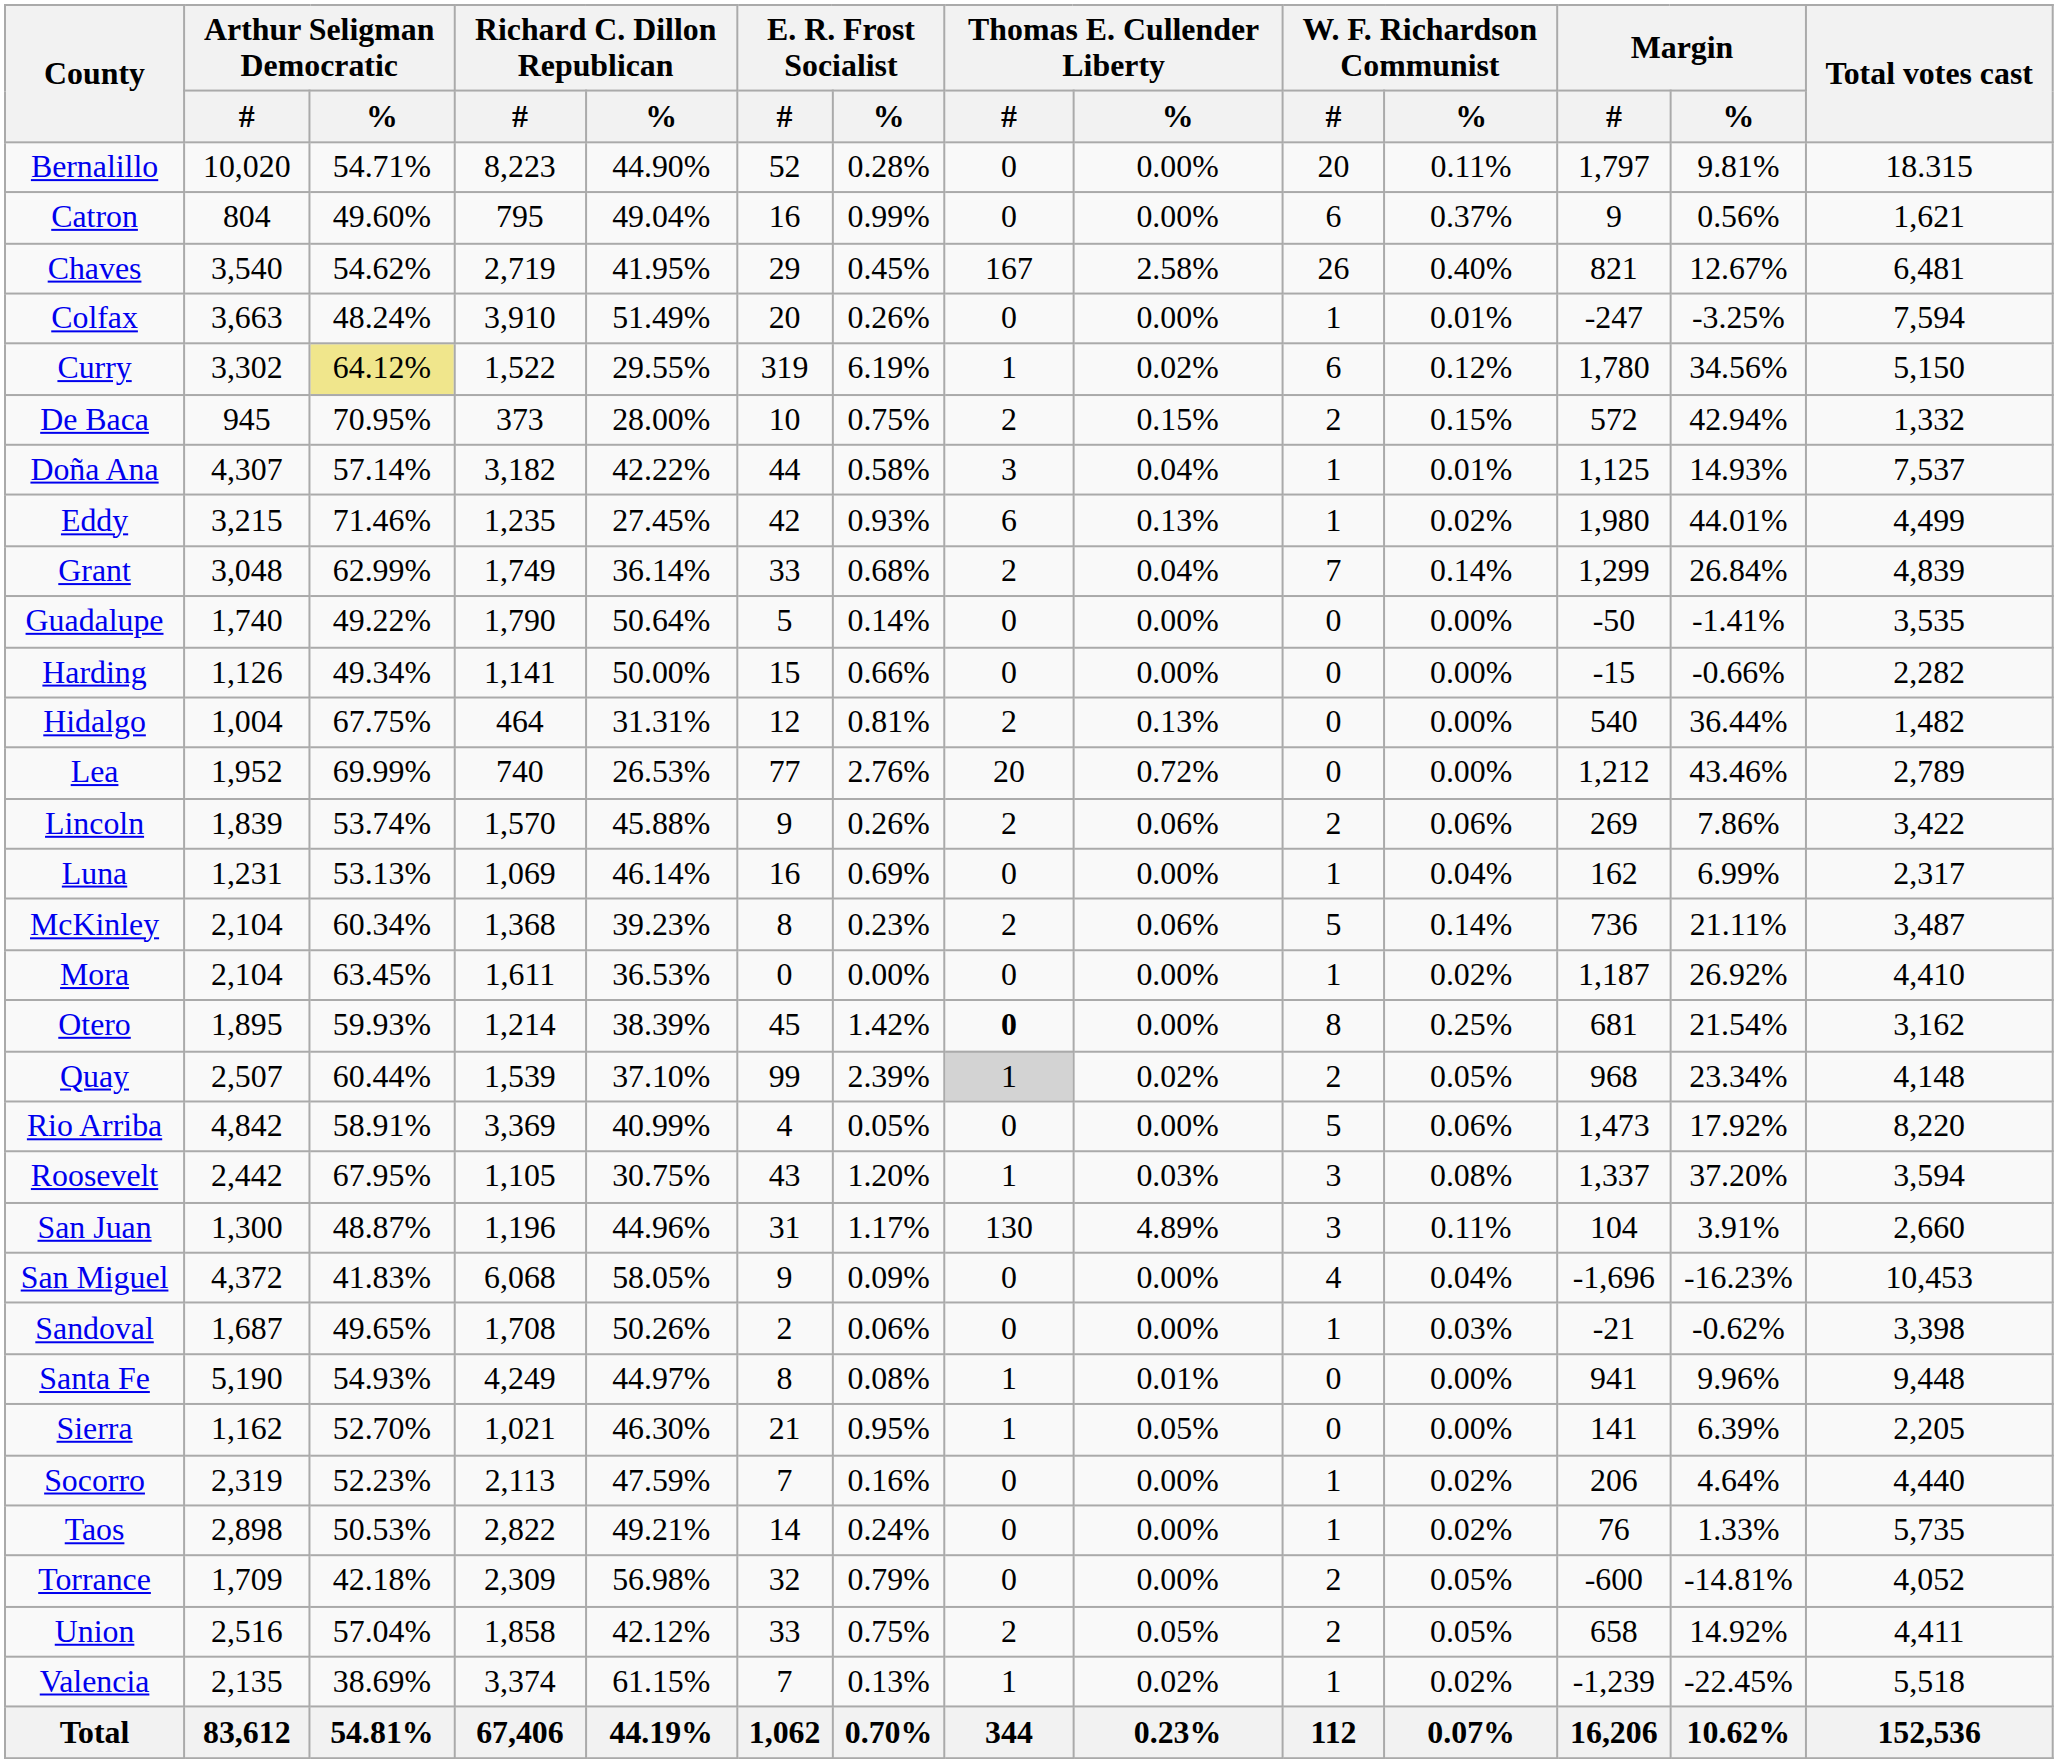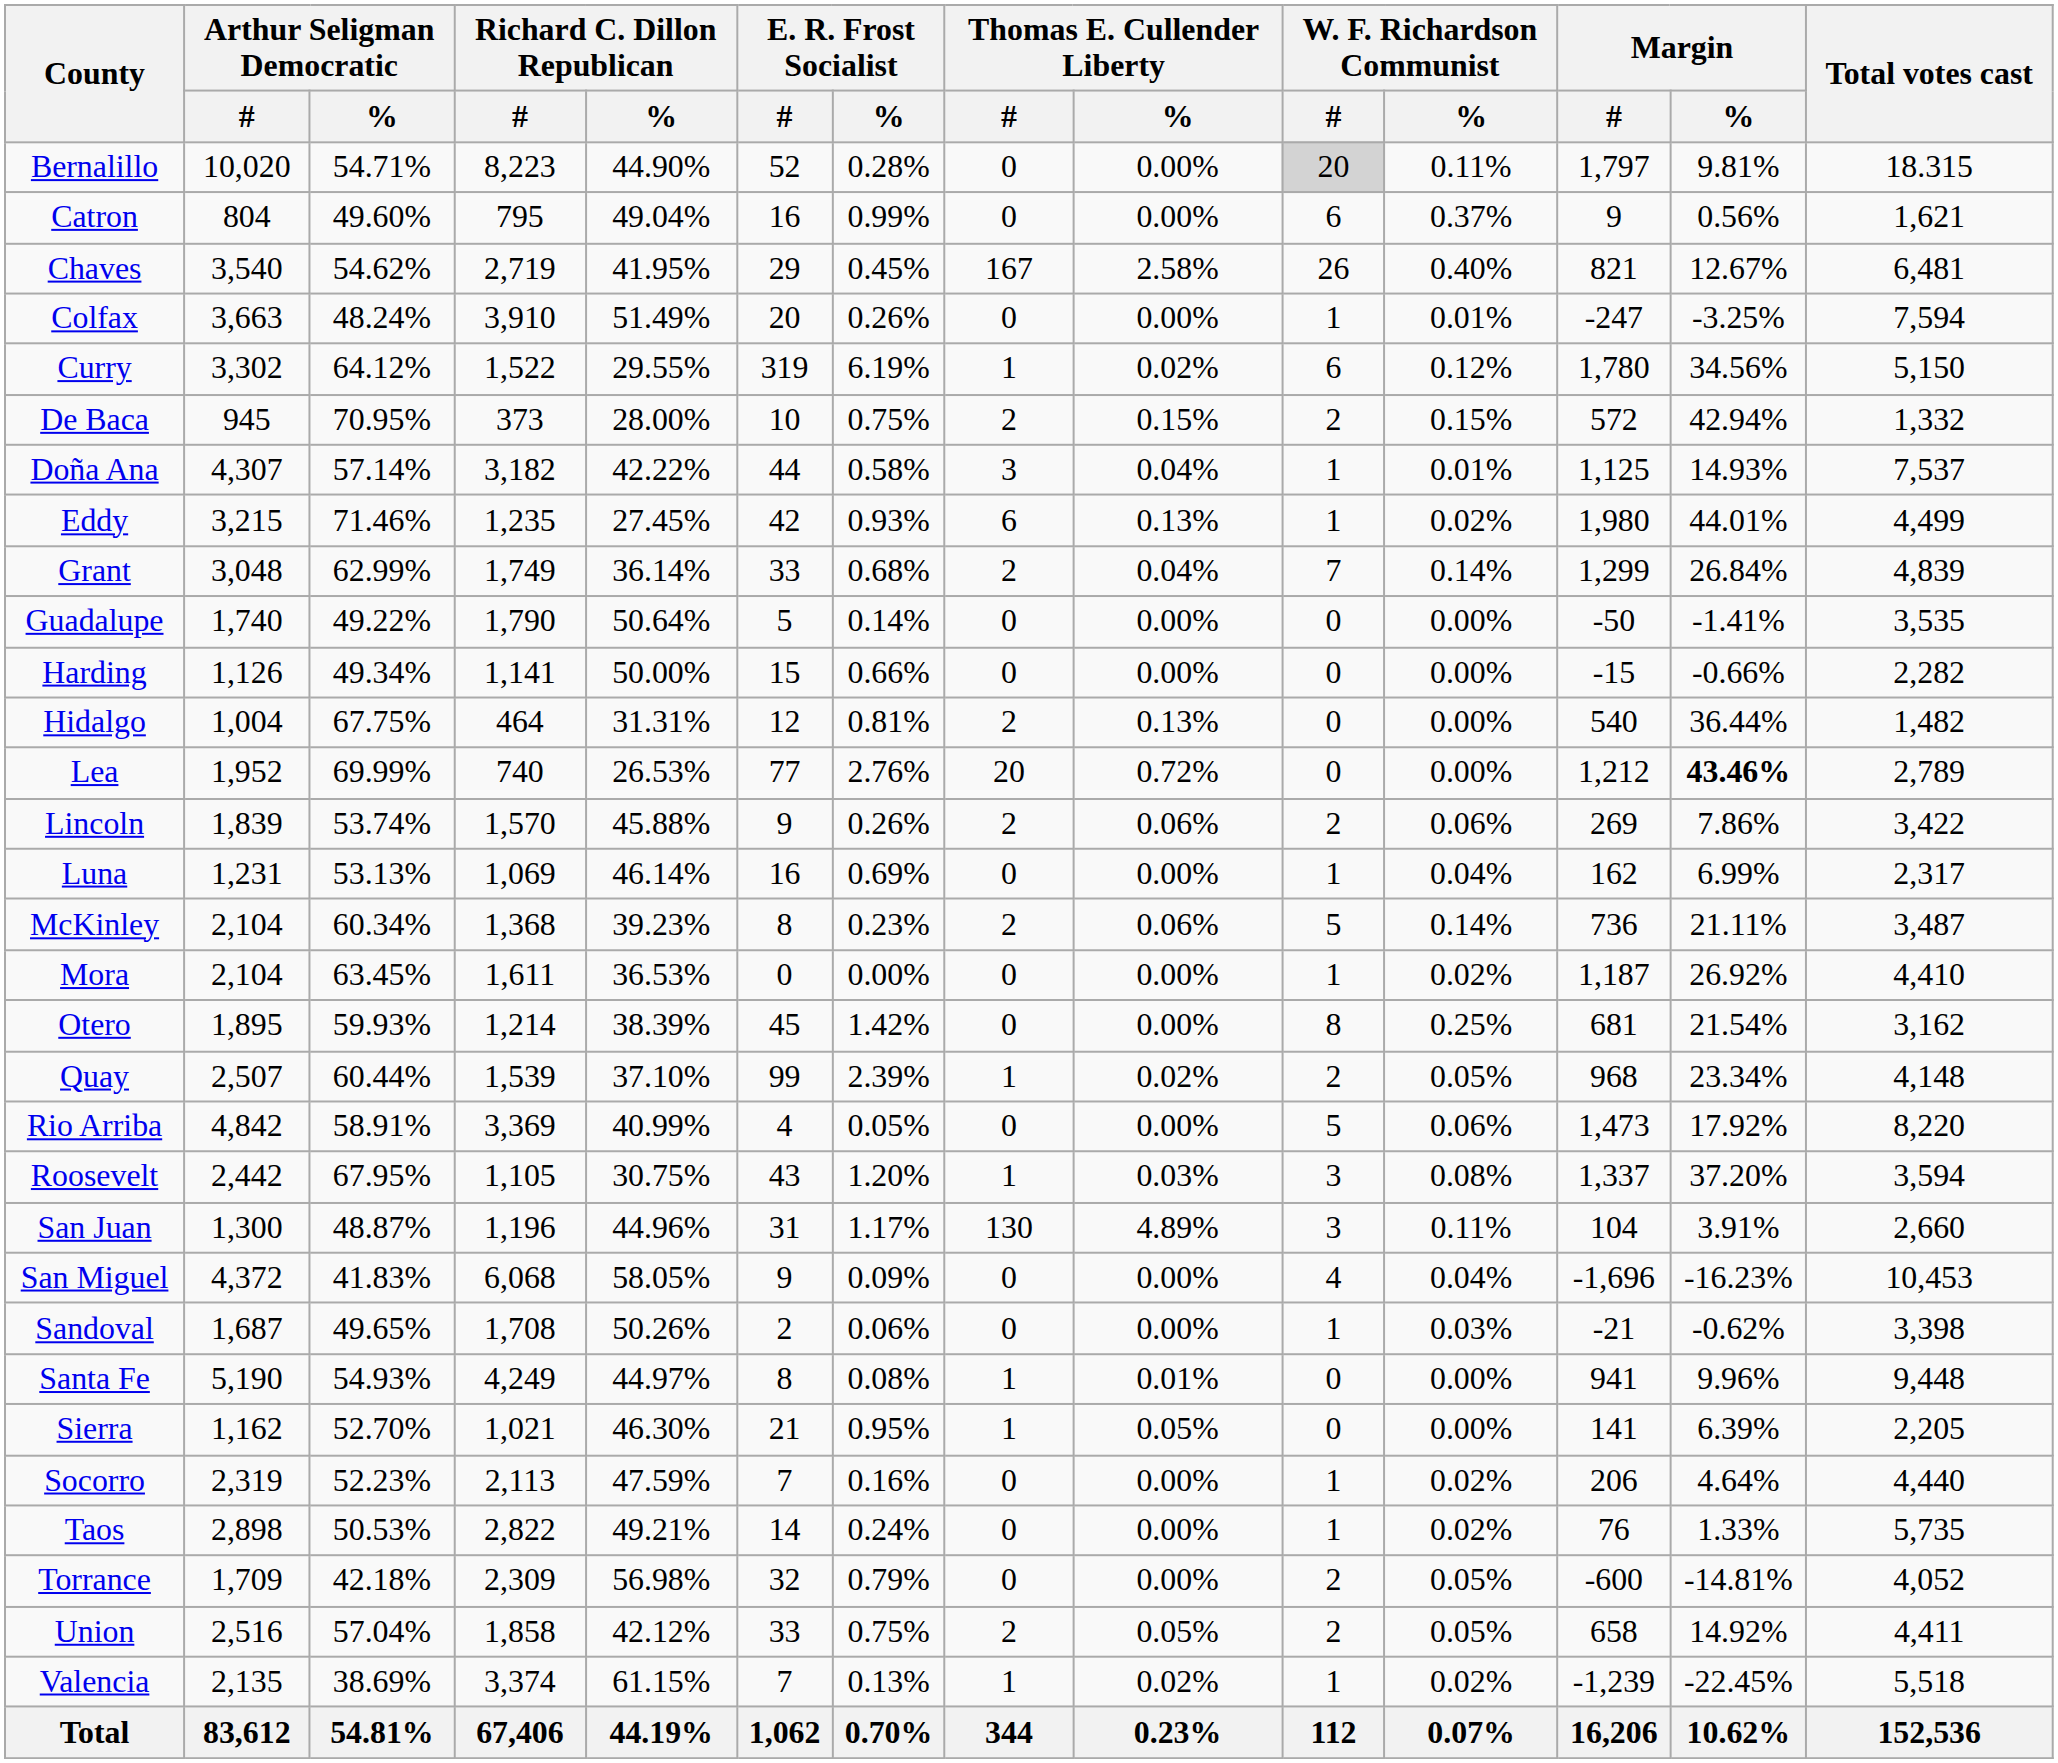(1334, 166) no background -> (1334, 166) lightgrey background
(382, 368) khaki background -> (382, 368) no background
(1738, 772) normal -> (1738, 772) bold
(1009, 1024) bold -> (1009, 1024) normal
(1009, 1075) lightgrey background -> (1009, 1075) no background
